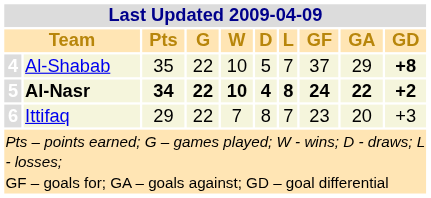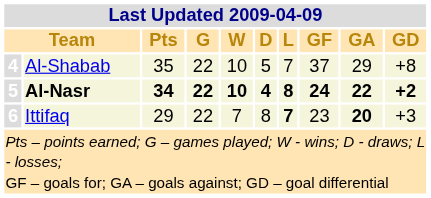(406, 65) bold -> (406, 65) normal
(288, 115) normal -> (288, 115) bold
(362, 115) normal -> (362, 115) bold
